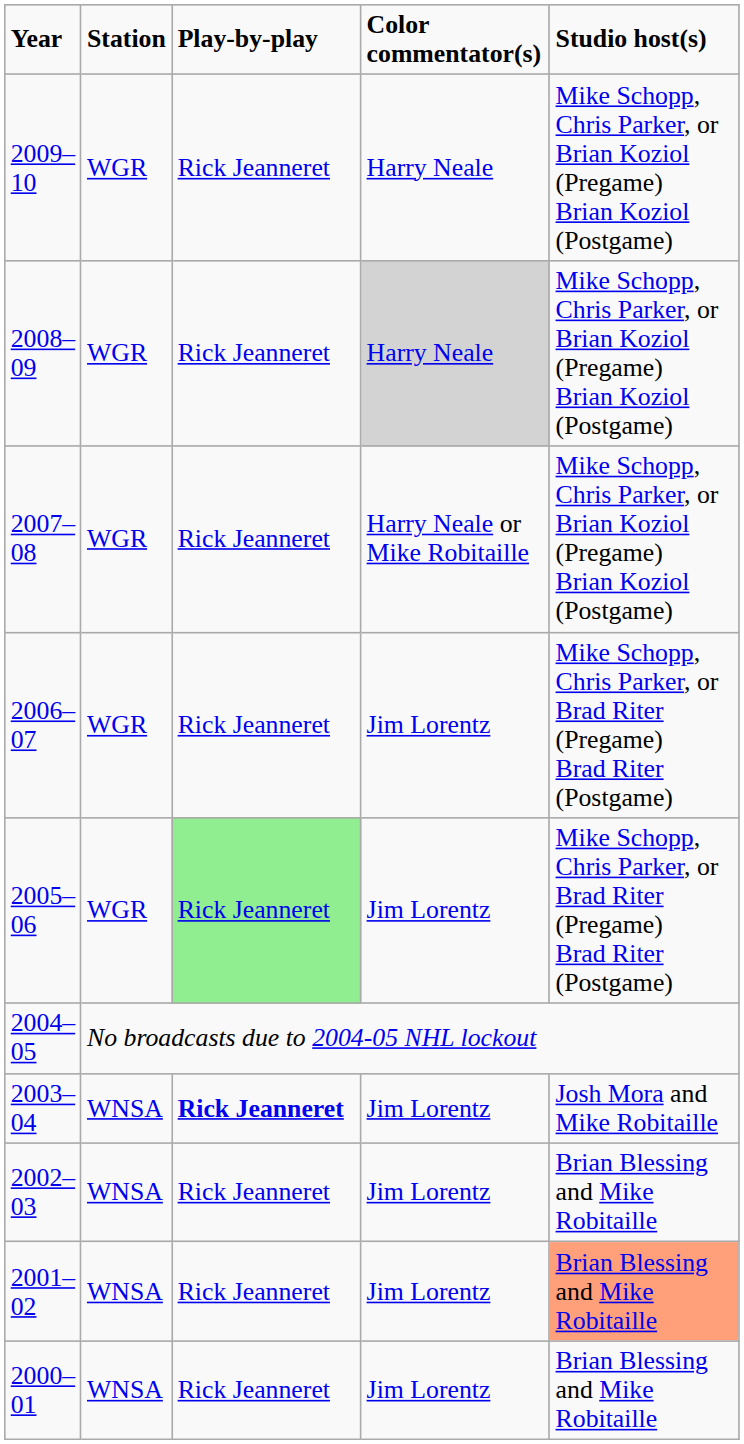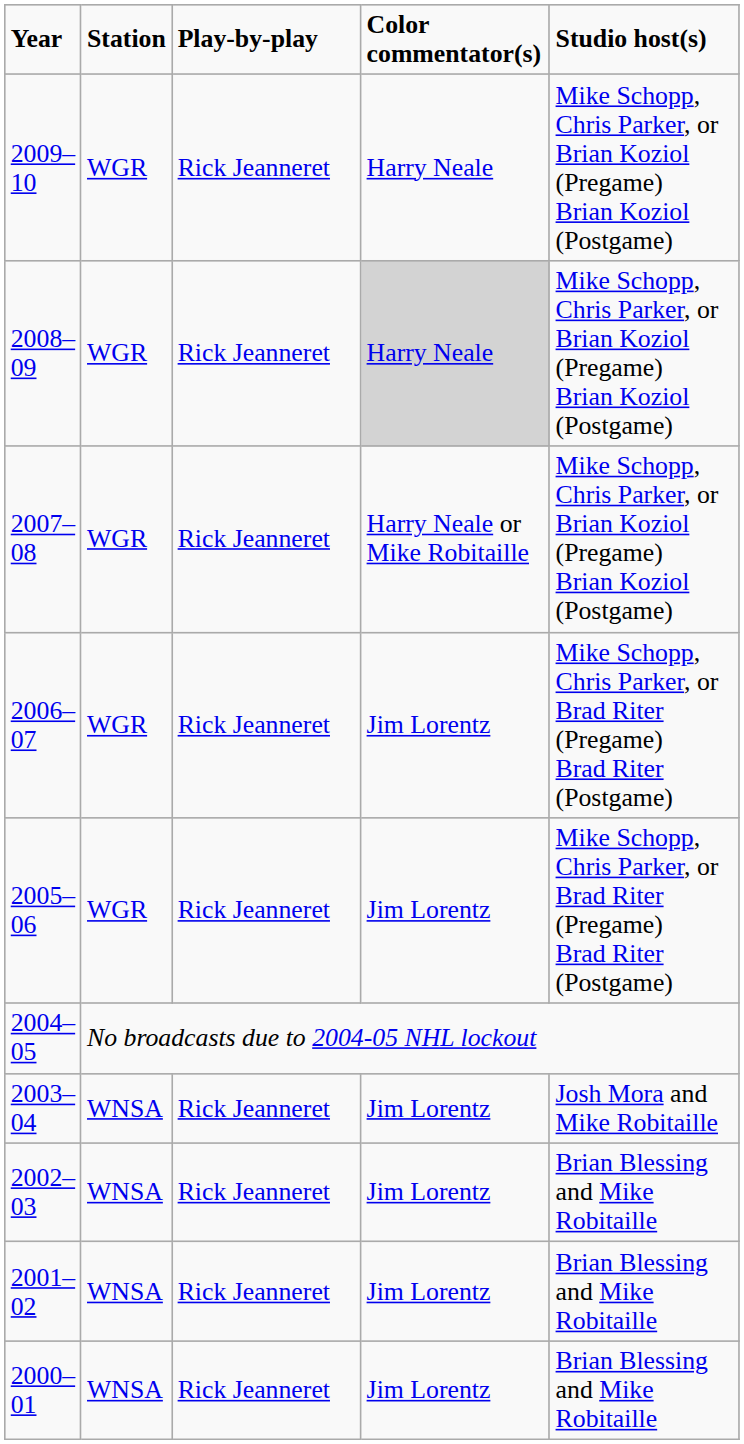(254, 910) lightgreen background -> (254, 910) no background
(261, 1107) bold -> (254, 1107) normal
(632, 1290) lightsalmon background -> (632, 1290) no background
